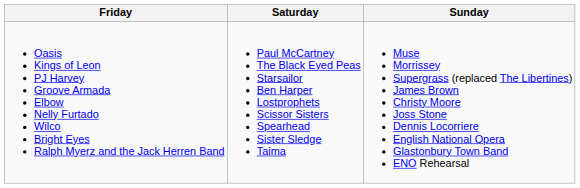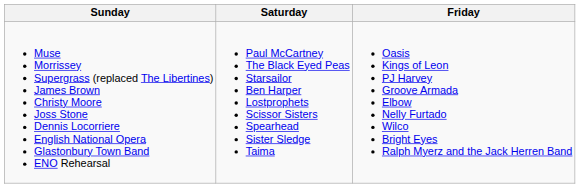columns swapped: (116, 13) <-> (469, 13)
